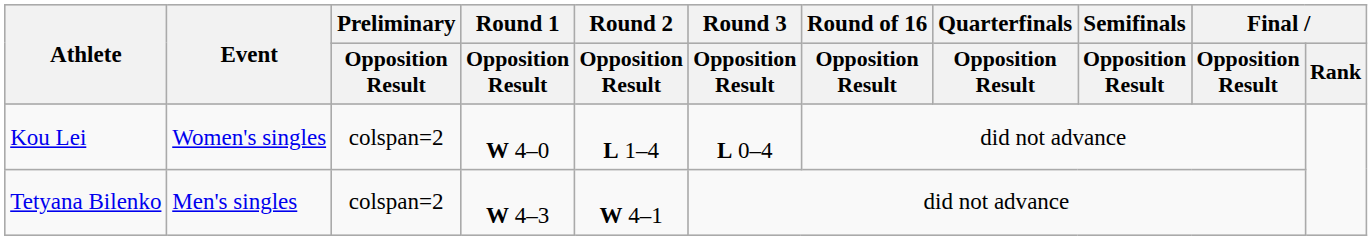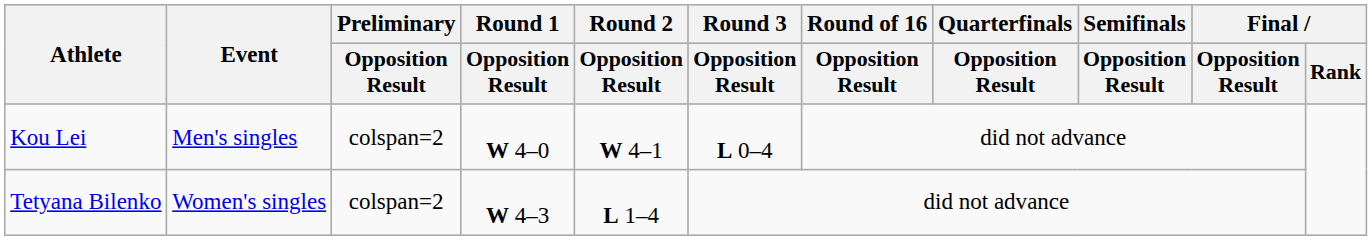(249, 137) Women's singles -> (235, 137) Men's singles
(631, 150) L 1–4 -> (631, 150) W 4–1
(235, 202) Men's singles -> (249, 202) Women's singles
(631, 215) W 4–1 -> (631, 215) L 1–4
